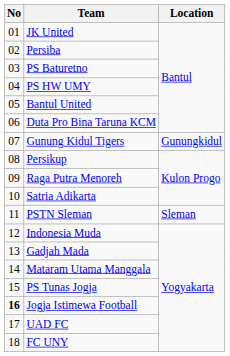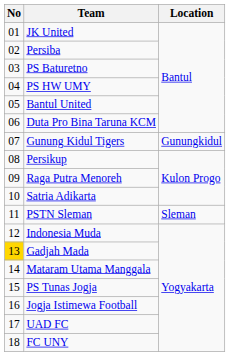(14, 251) no background -> (14, 251) gold background
(14, 305) bold -> (14, 305) normal
